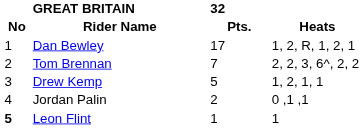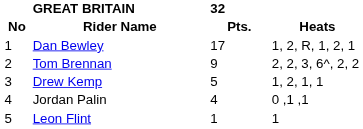(214, 63) 7 -> (214, 63) 9
(214, 100) 2 -> (214, 100) 4
(8, 118) bold -> (8, 118) normal
